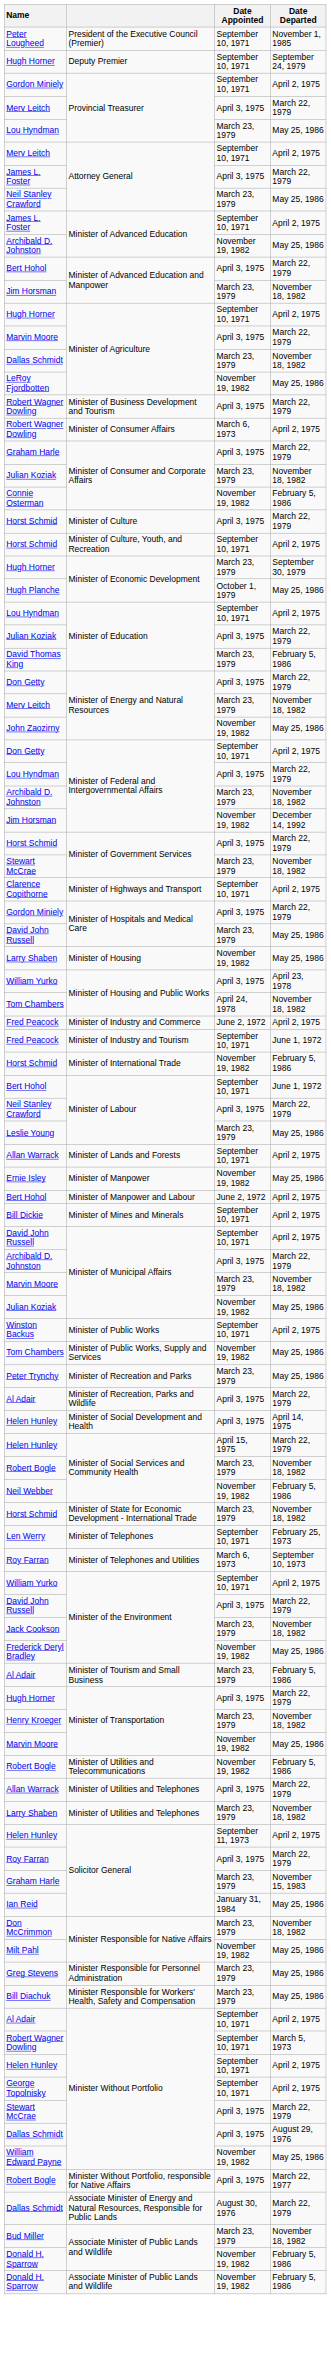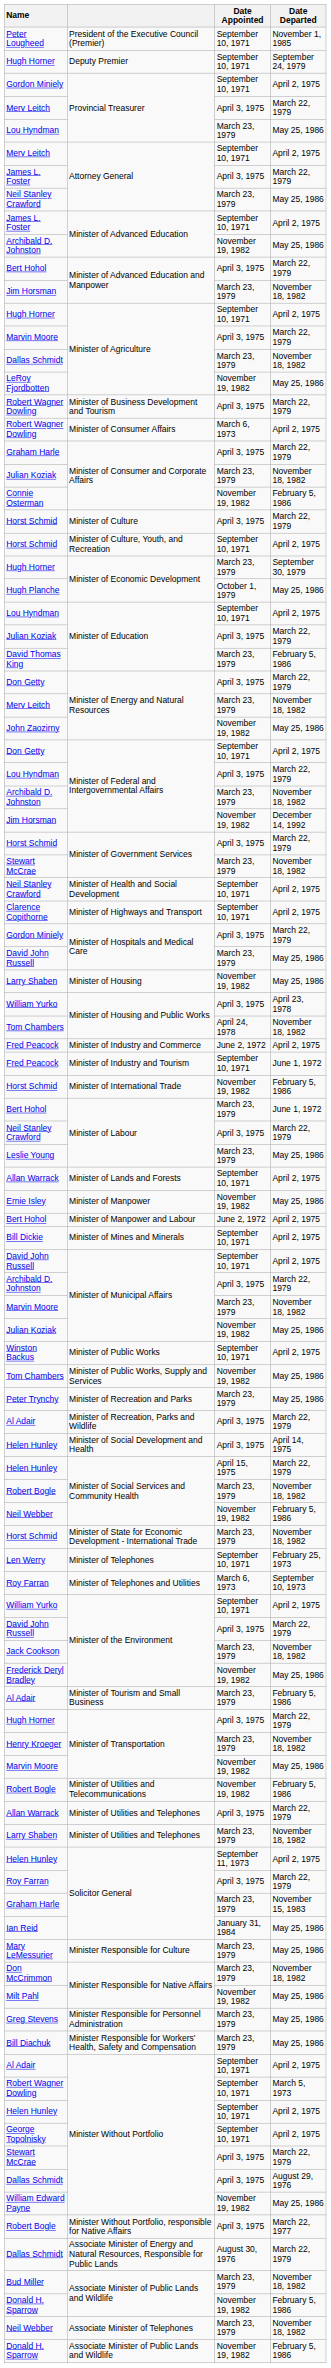+ row: (29, 889)
(237, 1086) September 10, 1971 -> (235, 1109) March 23, 1979
+ row: (30, 1950)
+ row: (29, 2328)
